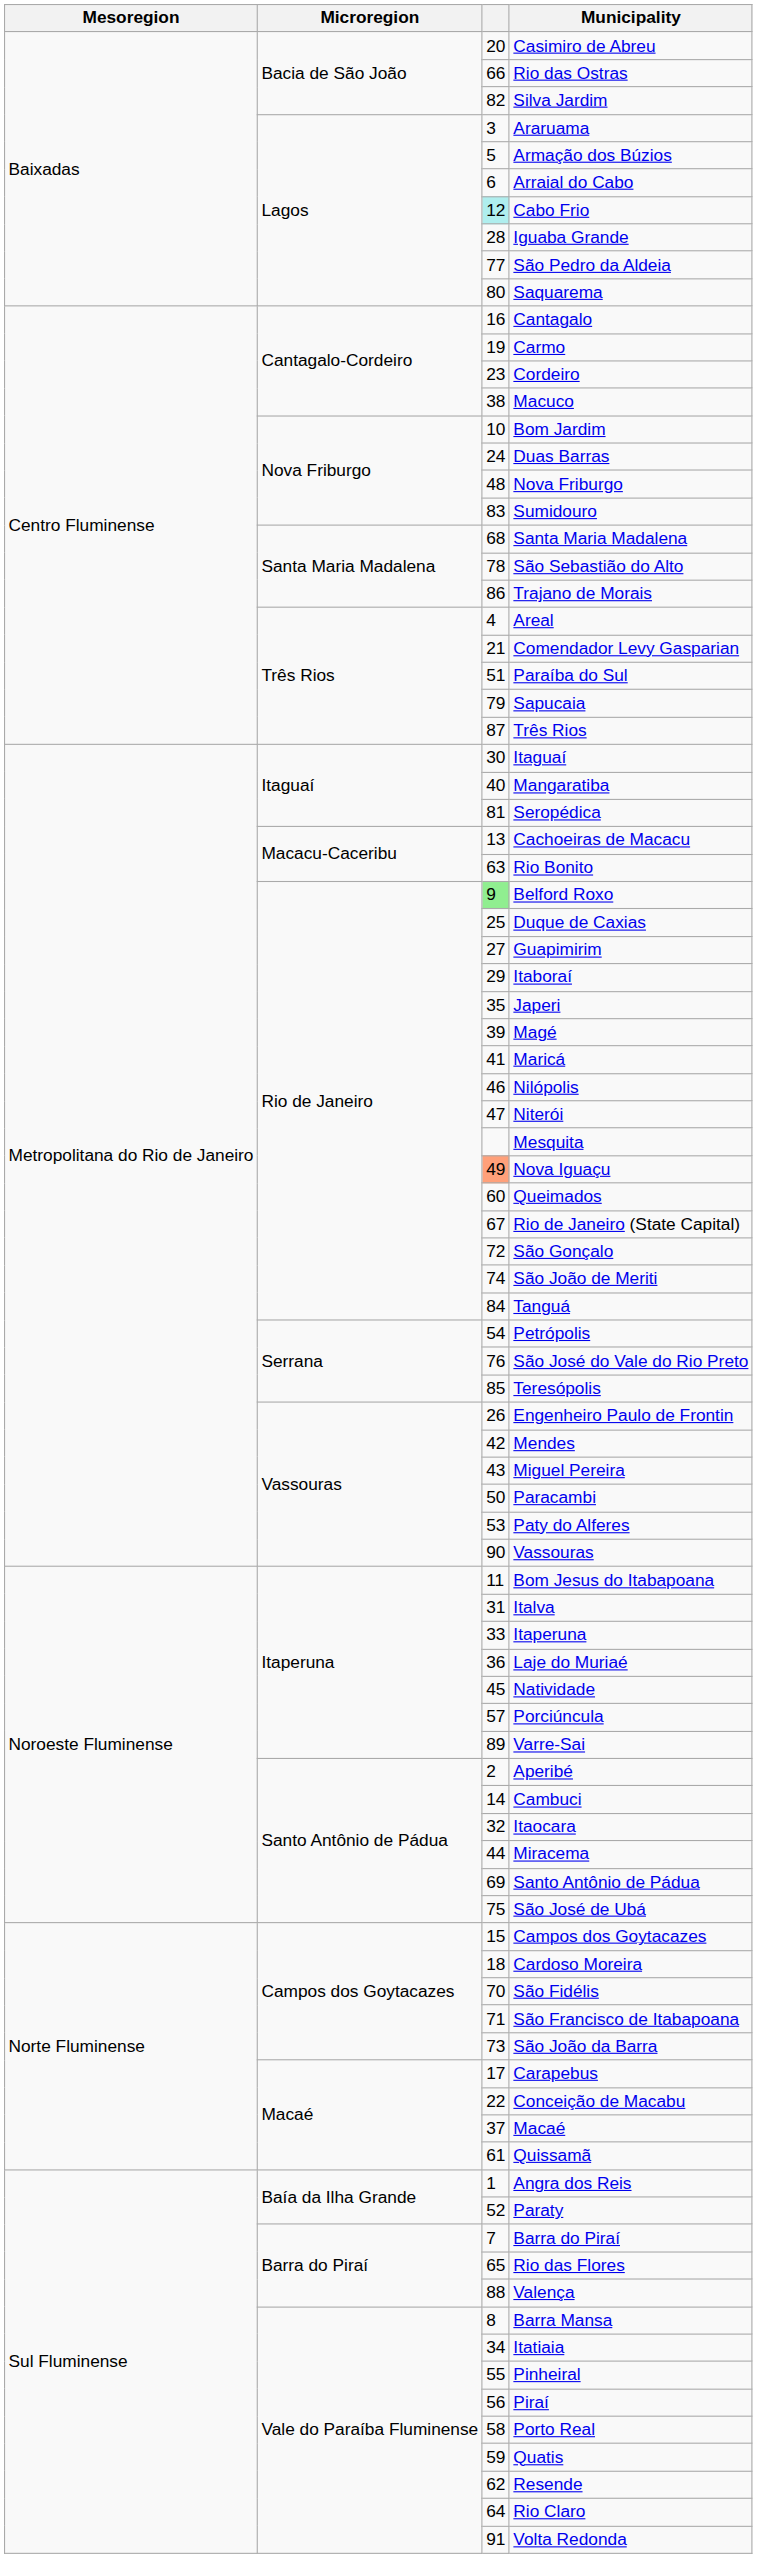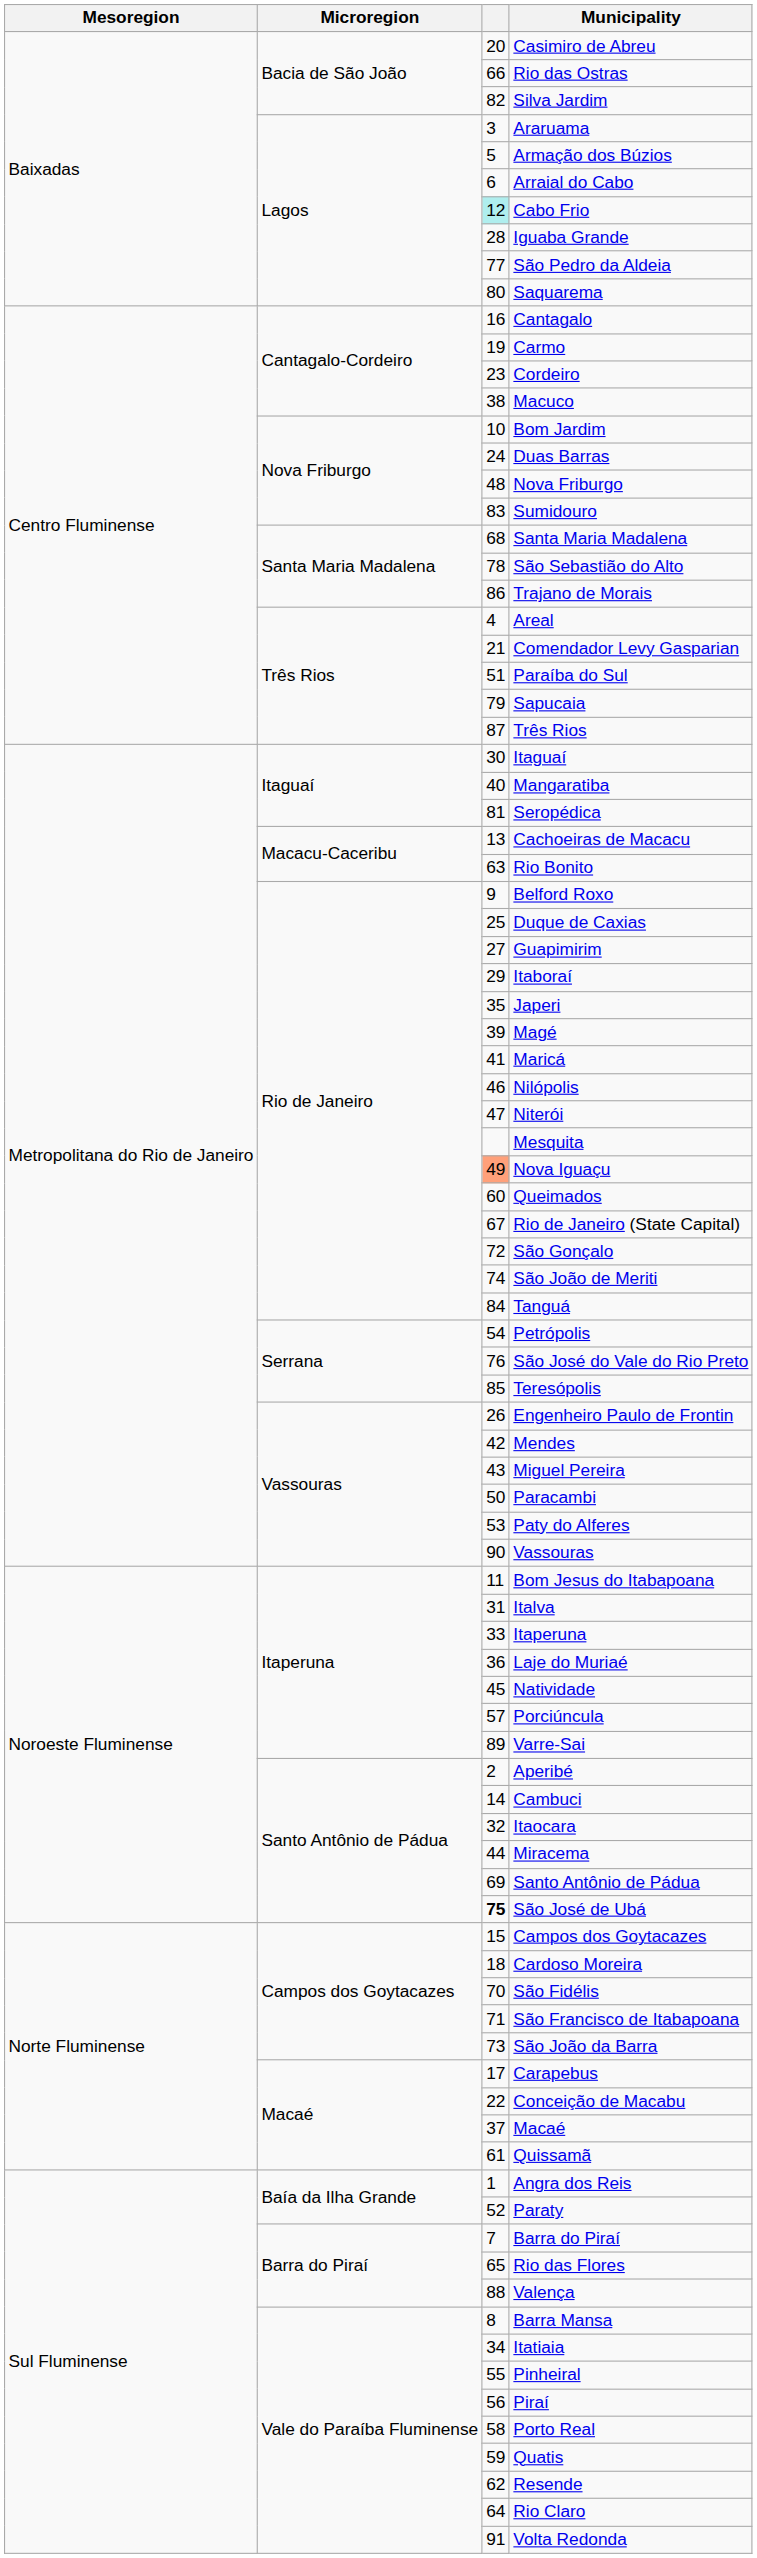(491, 895) lightgreen background -> (491, 895) no background
(496, 1909) normal -> (496, 1909) bold
